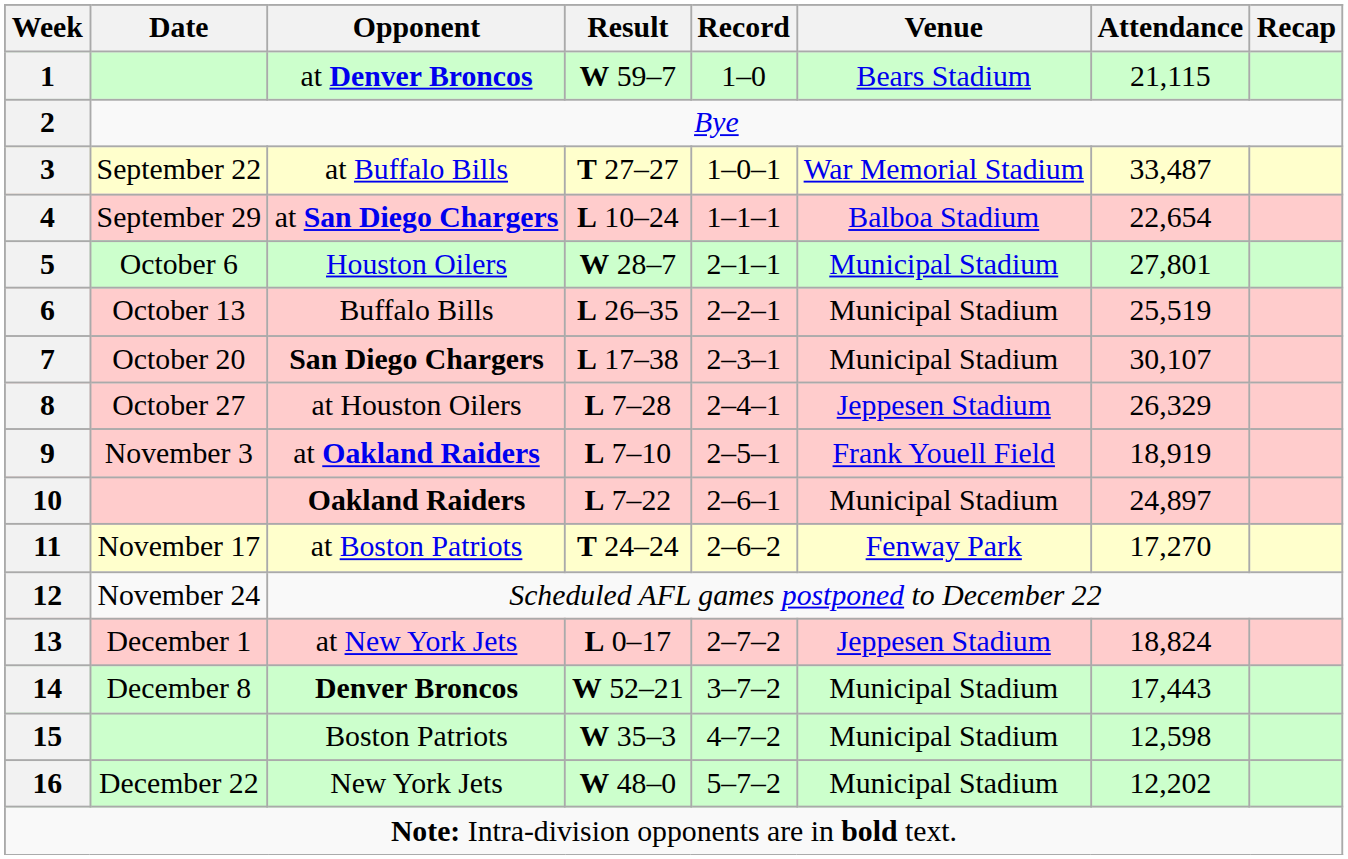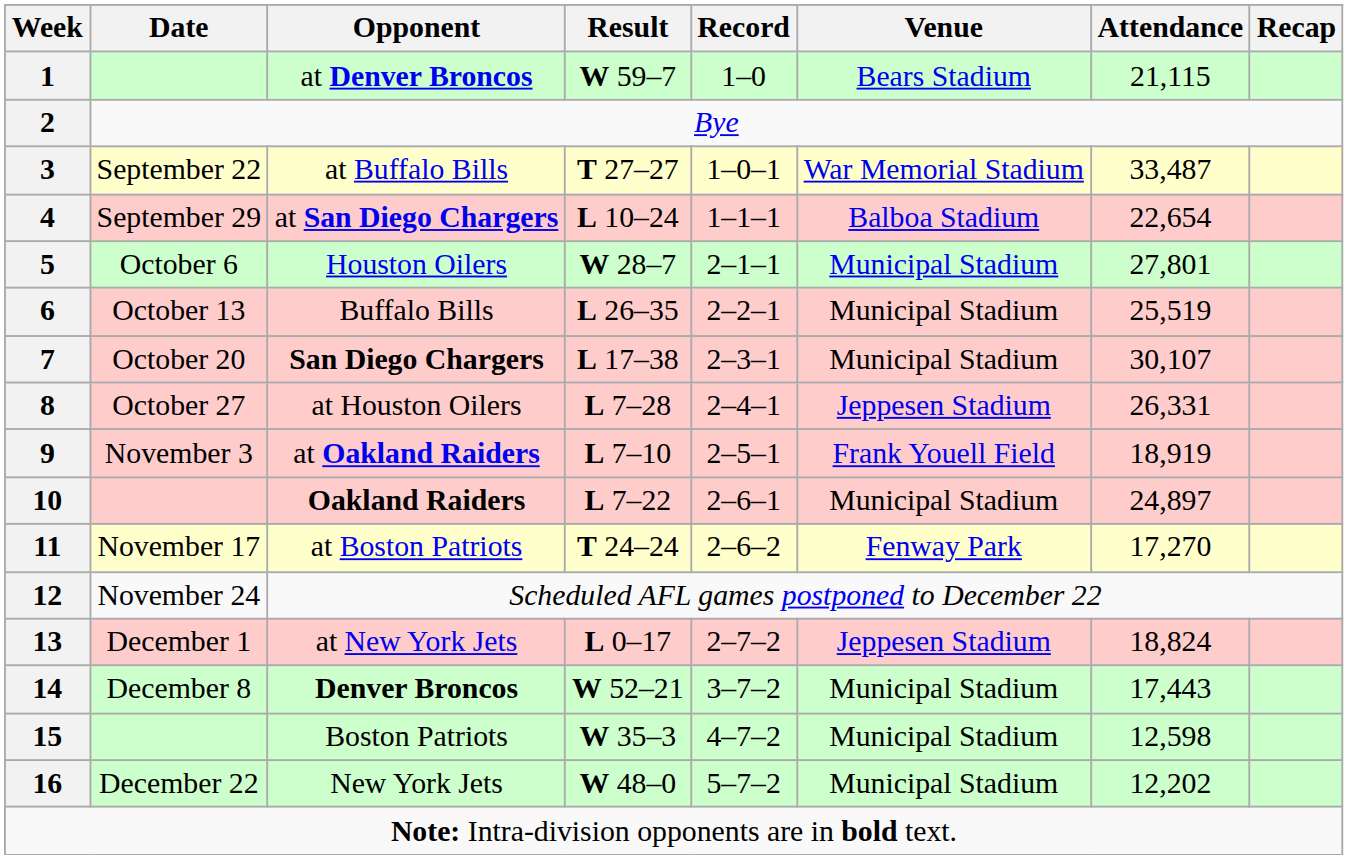(1170, 405) 26,329 -> (1170, 405) 26,331
